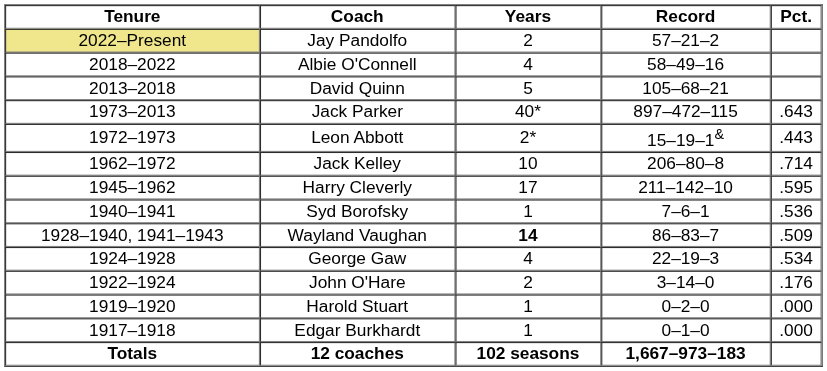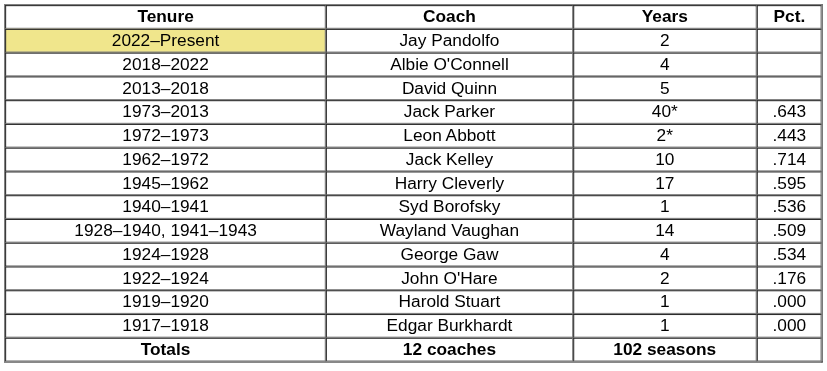- column: (686, 16)
(528, 235) bold -> (665, 230) normal
